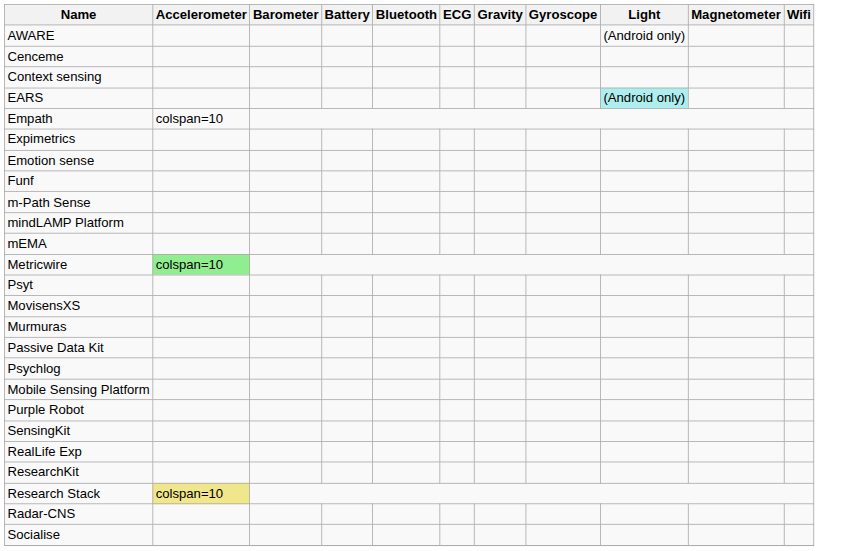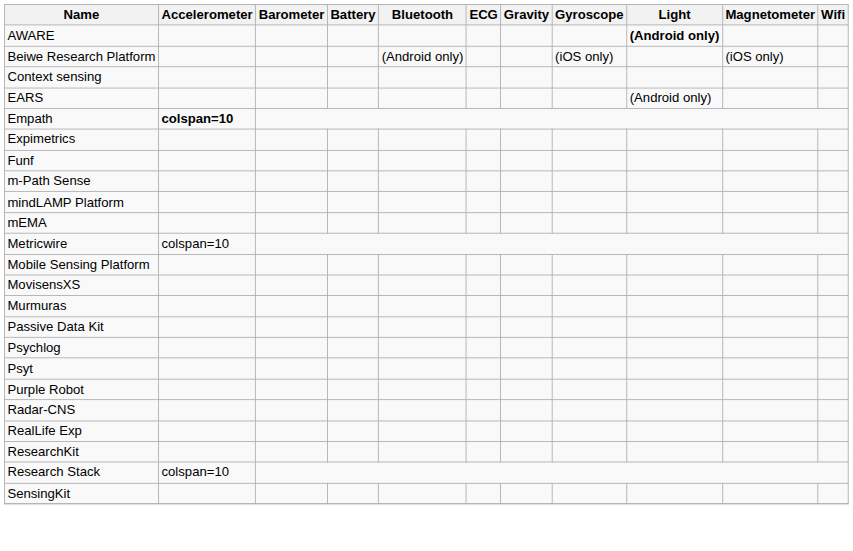(644, 35) normal -> (675, 35) bold
+ row: (81, 56)
- row: (36, 56)
(644, 98) paleturquoise background -> (671, 98) no background
(189, 118) normal -> (197, 118) bold
- row: (51, 160)
(189, 264) lightgreen background -> (195, 243) no background
rows swapped: (79, 389) <-> (20, 285)
rows swapped: (41, 514) <-> (39, 431)
(189, 493) khaki background -> (195, 472) no background
- row: (34, 535)
